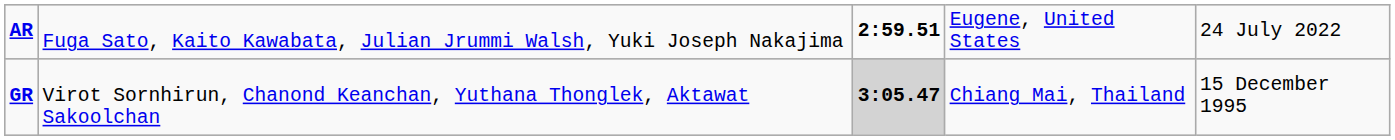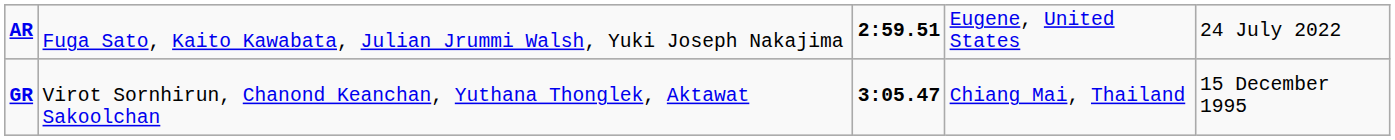(899, 97) lightgrey background -> (899, 97) no background
